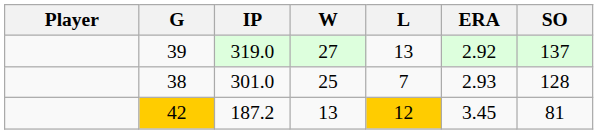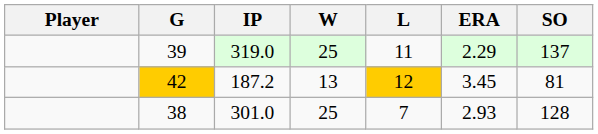(328, 50) 27 -> (328, 50) 25
(404, 50) 13 -> (404, 50) 11
(479, 50) 2.92 -> (479, 50) 2.29
rows swapped: (177, 81) <-> (177, 112)
